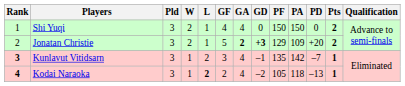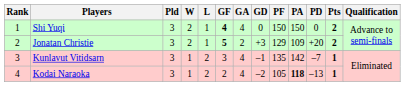(224, 28) normal -> (224, 28) bold
(224, 43) normal -> (224, 43) bold
(242, 43) bold -> (242, 43) normal
(261, 43) bold -> (261, 43) normal
(17, 58) bold -> (17, 58) normal
(17, 74) bold -> (17, 74) normal
(207, 74) bold -> (207, 74) normal
(297, 74) normal -> (297, 74) bold
